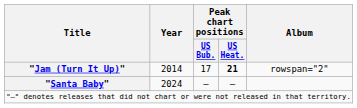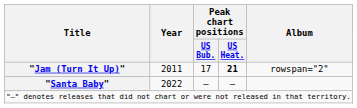(172, 69) 2014 -> (172, 69) 2011
(172, 84) 2024 -> (172, 84) 2022
